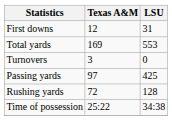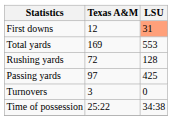(148, 29) no background -> (148, 29) lightsalmon background
rows swapped: (35, 91) <-> (27, 60)
